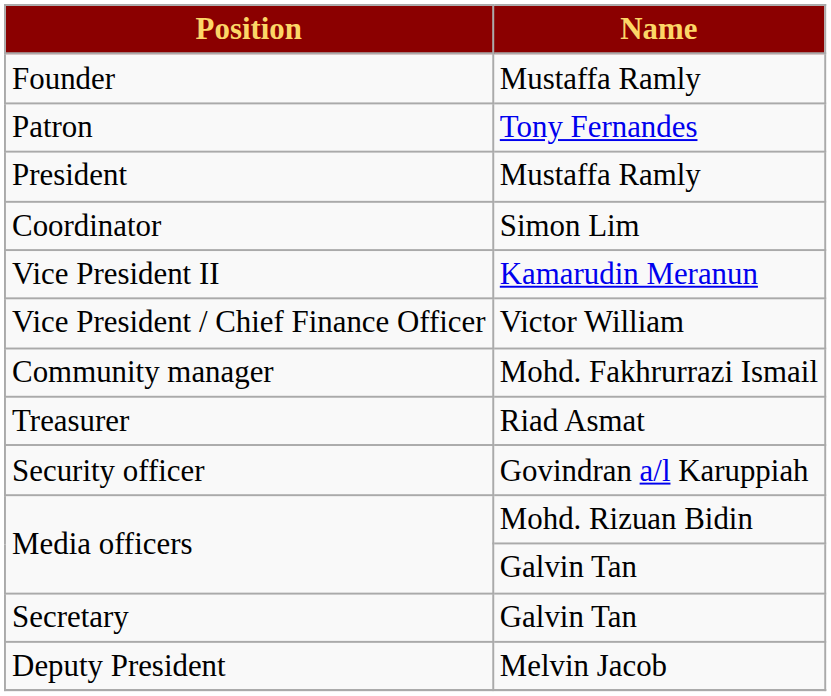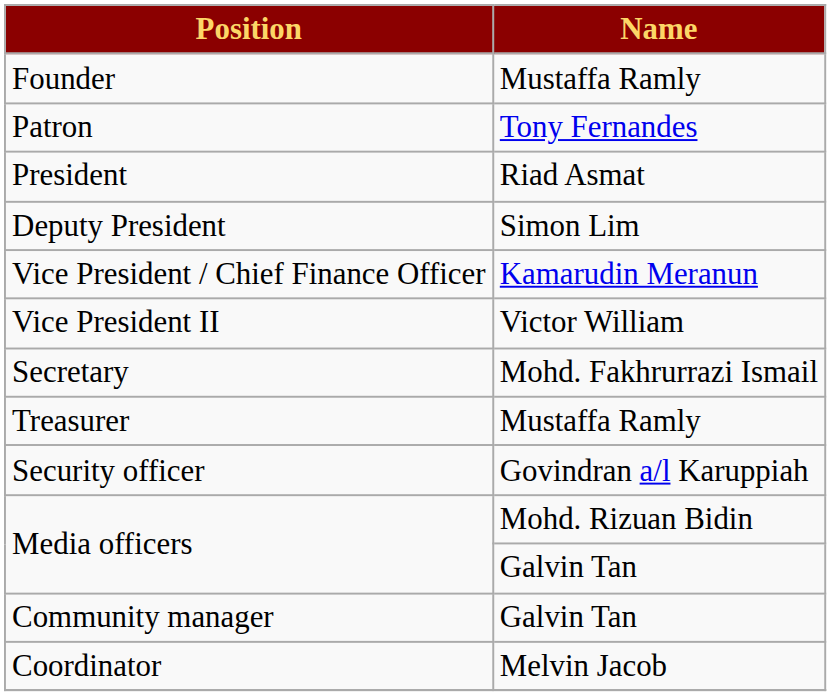(600, 175) Mustaffa Ramly -> (572, 175) Riad Asmat
(87, 224) Coordinator -> (119, 224) Deputy President
(116, 273) Vice President II -> (249, 273) Vice President / Chief Finance Officer
(249, 322) Vice President / Chief Finance Officer -> (116, 322) Vice President II
(143, 371) Community manager -> (70, 371) Secretary
(572, 420) Riad Asmat -> (600, 420) Mustaffa Ramly
(70, 616) Secretary -> (143, 616) Community manager
(119, 665) Deputy President -> (87, 665) Coordinator
